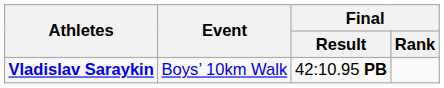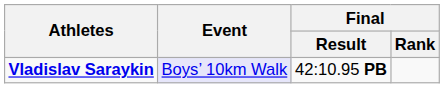(224, 70) no background -> (224, 70) lavender background
